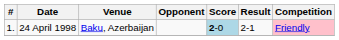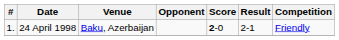(216, 27) lightblue background -> (216, 27) no background
(292, 27) pink background -> (292, 27) no background
